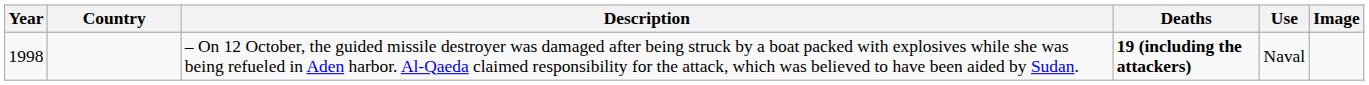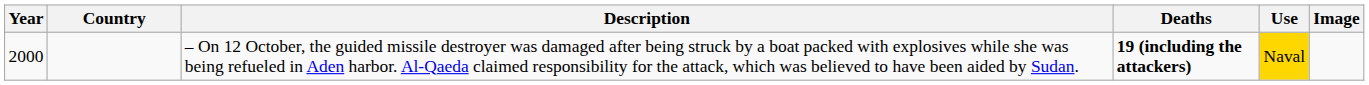(26, 56) 1998 -> (26, 56) 2000
(1284, 56) no background -> (1284, 56) gold background
